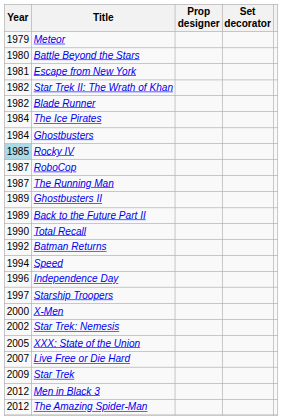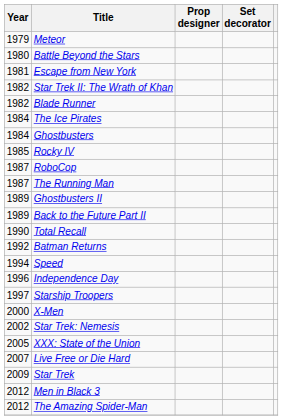(18, 151) lightblue background -> (18, 151) no background
